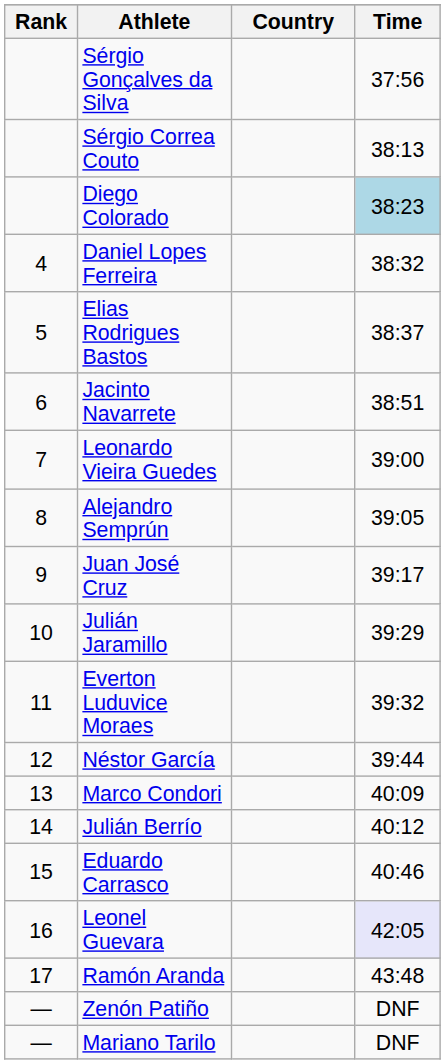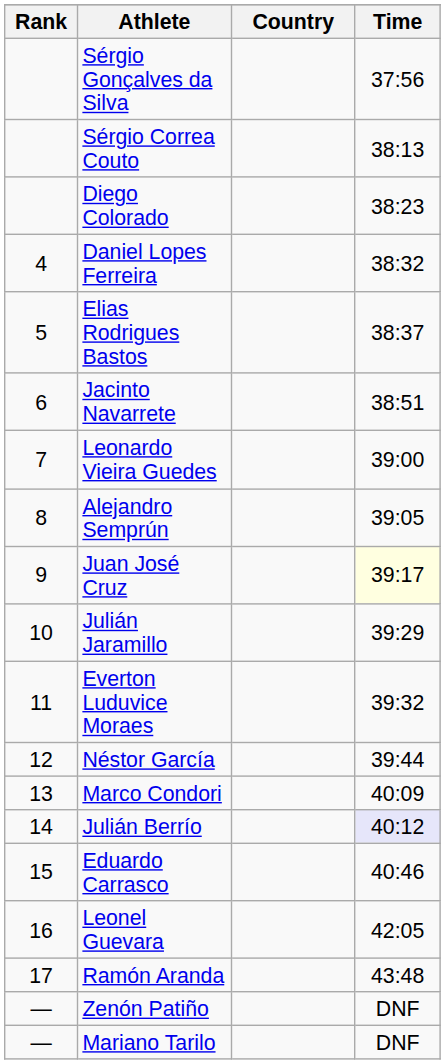(398, 206) lightblue background -> (398, 206) no background
(398, 575) no background -> (398, 575) lightyellow background
(398, 827) no background -> (398, 827) lavender background
(398, 930) lavender background -> (398, 930) no background
